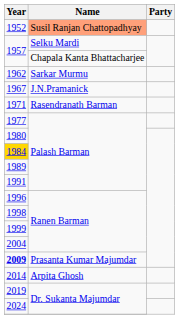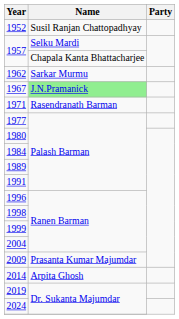(86, 27) lightsalmon background -> (86, 27) no background
(59, 89) no background -> (59, 89) lightgreen background
(16, 151) gold background -> (16, 151) no background
(16, 259) bold -> (16, 259) normal
